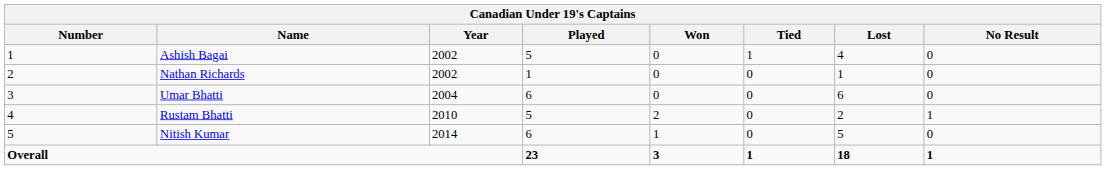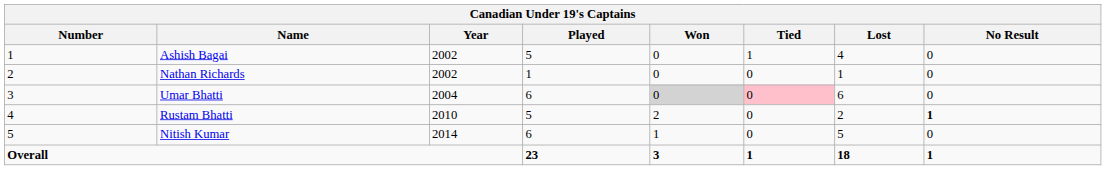(656, 94) no background -> (656, 94) lightgrey background
(750, 94) no background -> (750, 94) pink background
(930, 114) normal -> (930, 114) bold
